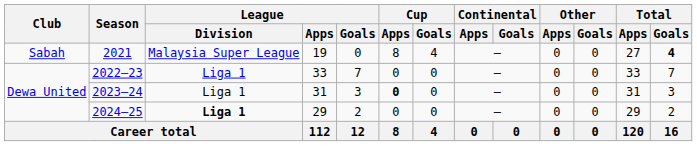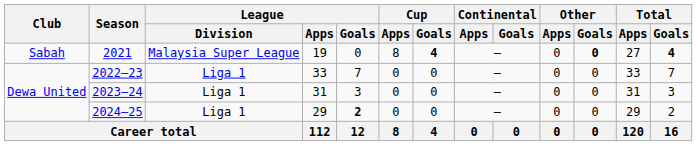(434, 53) normal -> (434, 53) bold
(595, 53) normal -> (595, 53) bold
(396, 92) bold -> (396, 92) normal
(224, 112) bold -> (224, 112) normal
(358, 112) normal -> (358, 112) bold
